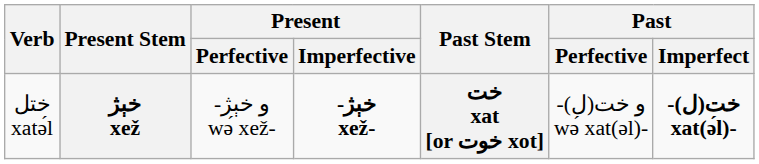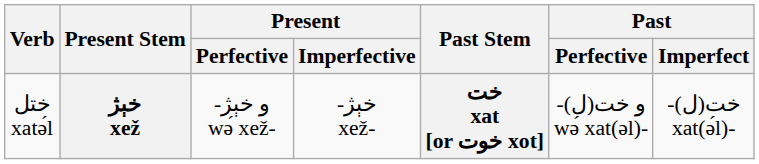(357, 116) bold -> (357, 116) normal
(704, 116) bold -> (704, 116) normal
